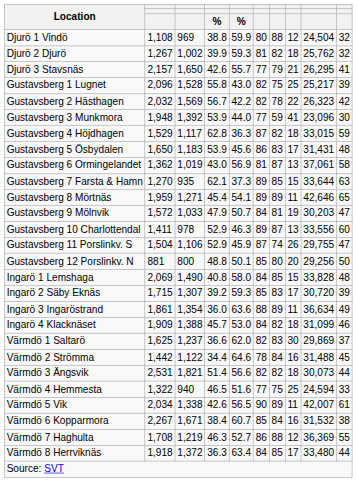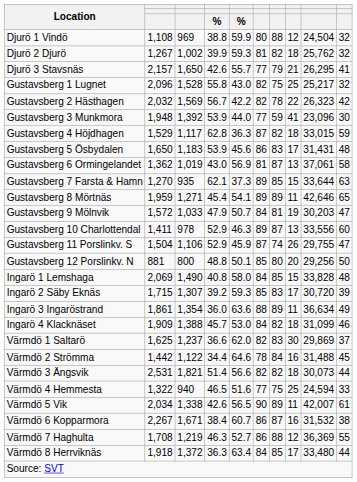(344, 85) 39 -> (344, 85) 32
(261, 421) 85 -> (261, 421) 86
(277, 421) 84 -> (277, 421) 87
